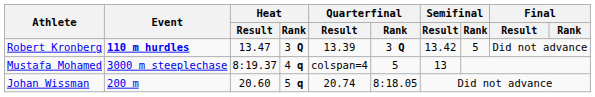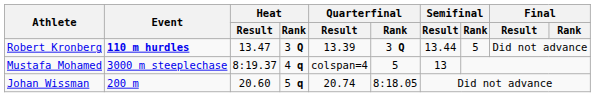(440, 47) 13.42 -> (440, 47) 13.44
